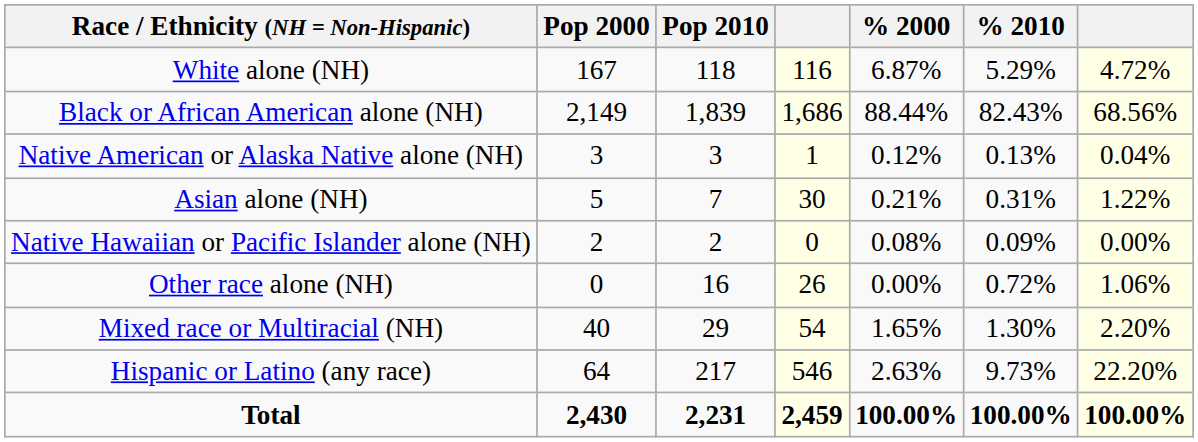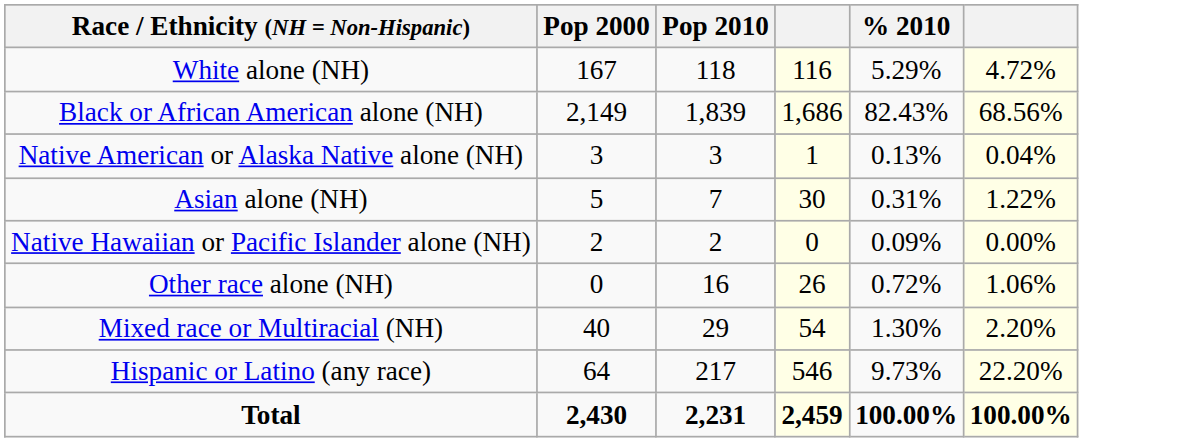- column: (906, 26)
